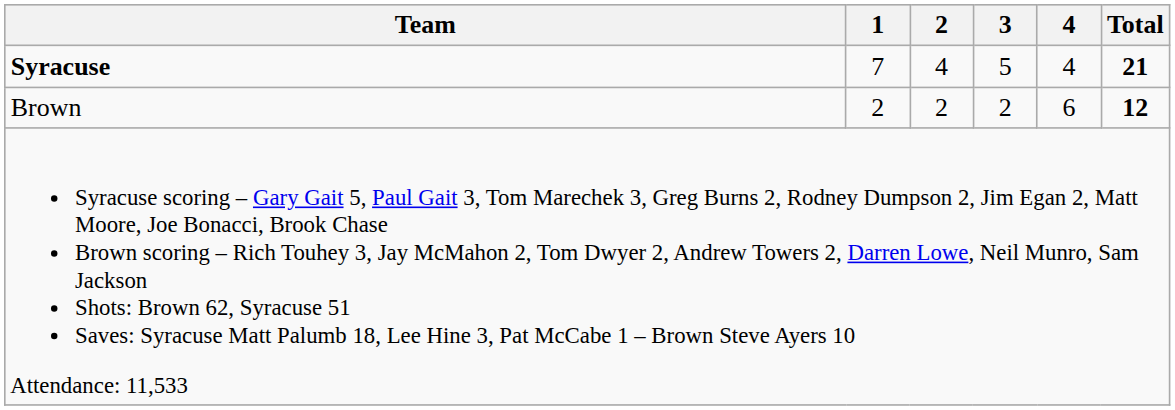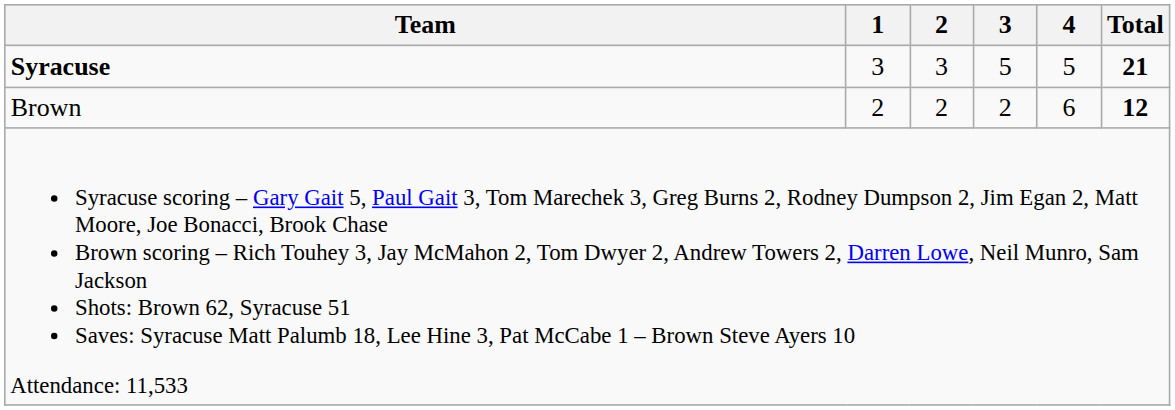(878, 66) 7 -> (878, 66) 3
(941, 66) 4 -> (941, 66) 3
(1069, 66) 4 -> (1069, 66) 5
